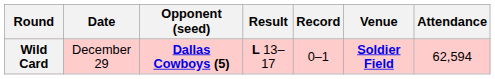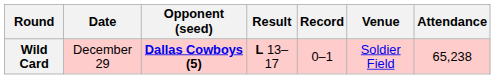(379, 56) bold -> (381, 56) normal
(452, 56) 62,594 -> (452, 56) 65,238
